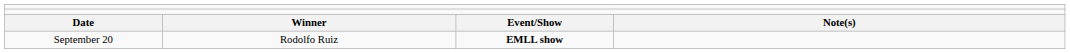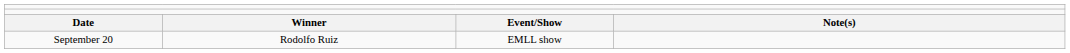(535, 39) bold -> (535, 39) normal
